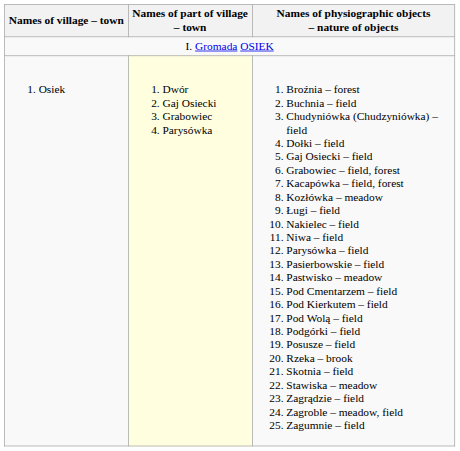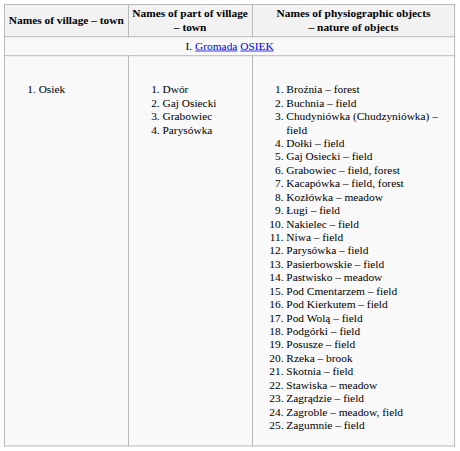(190, 110) lightyellow background -> (190, 110) no background
